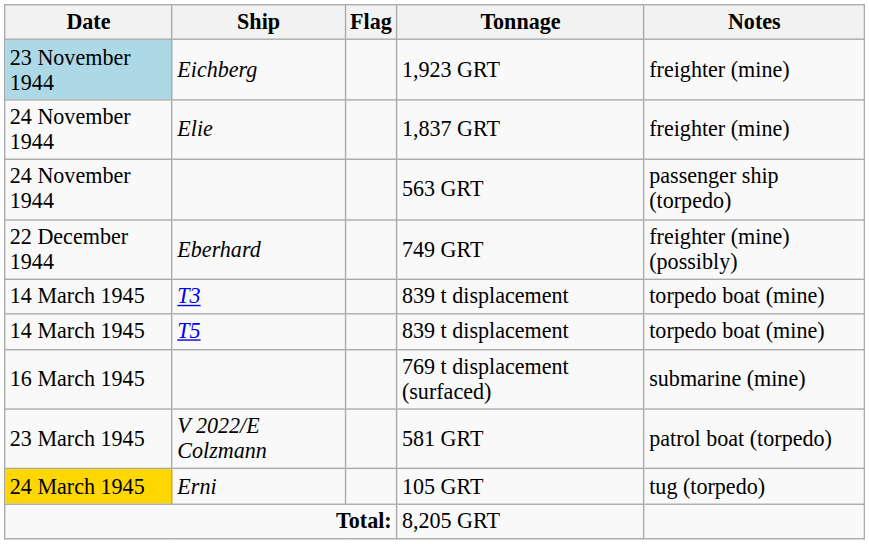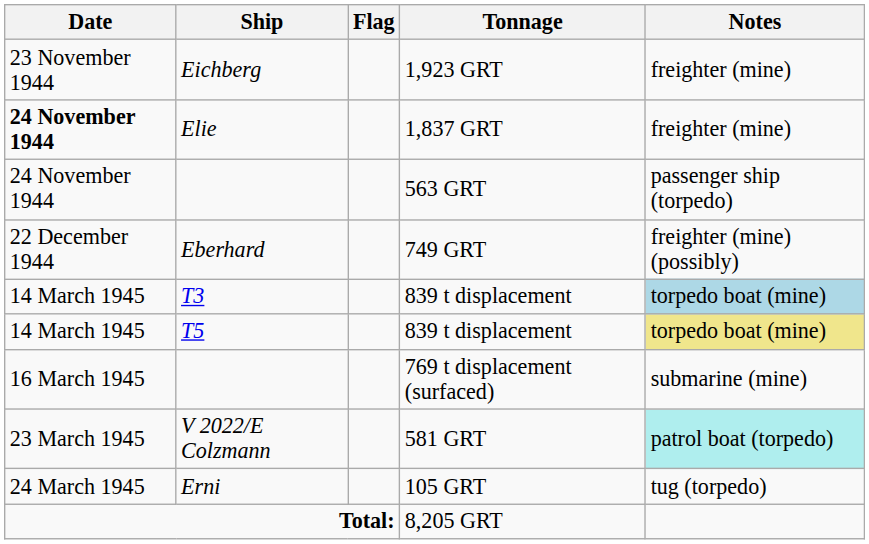(70, 69) lightblue background -> (70, 69) no background
(70, 129) normal -> (72, 129) bold
(737, 296) no background -> (738, 296) lightblue background
(737, 331) no background -> (738, 331) khaki background
(741, 438) no background -> (742, 438) paleturquoise background
(77, 486) gold background -> (77, 486) no background
